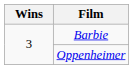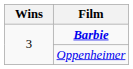(91, 34) normal -> (91, 34) bold
